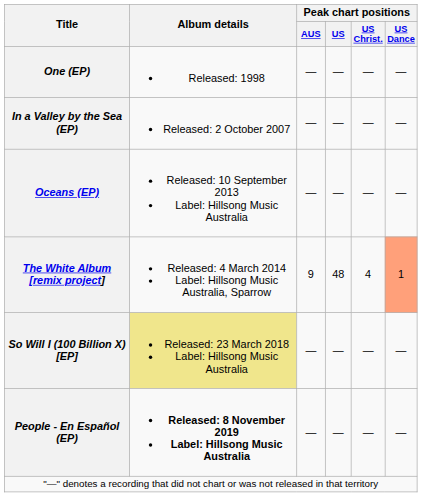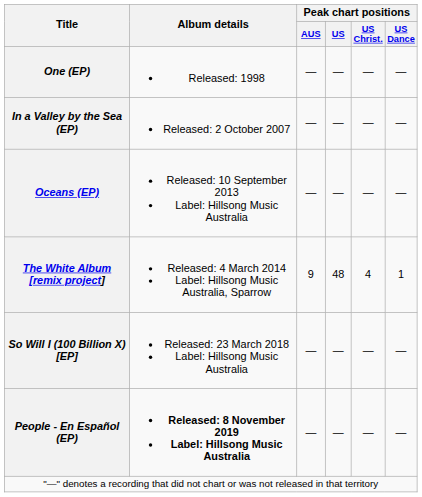(401, 274) lightsalmon background -> (401, 274) no background
(213, 357) khaki background -> (213, 357) no background
